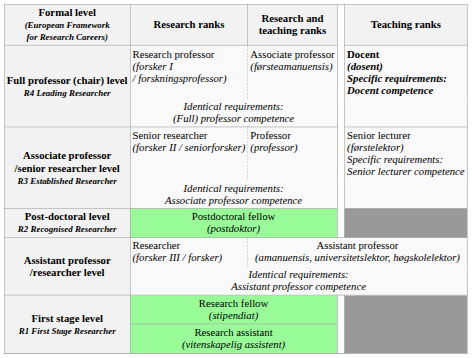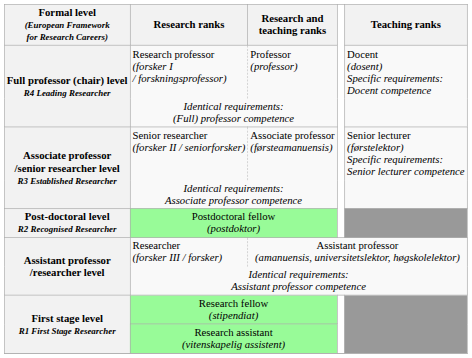(292, 60) Associate professor (førsteamanuensis) -> (274, 60) Professor (professor)
(397, 72) bold -> (395, 72) normal
(274, 141) Professor (professor) -> (292, 141) Associate professor (førsteamanuensis)
